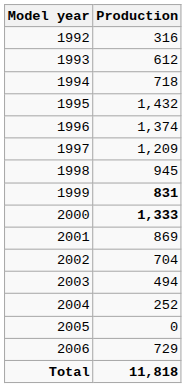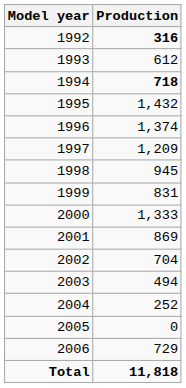(166, 38) normal -> (166, 38) bold
(166, 82) normal -> (166, 82) bold
(166, 194) bold -> (166, 194) normal
(158, 216) bold -> (158, 216) normal
